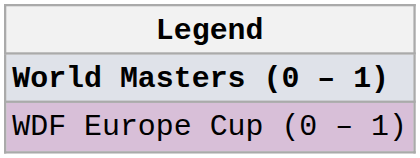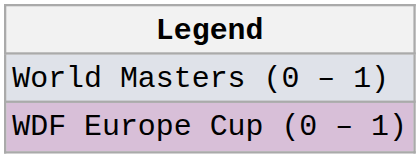(201, 78) bold -> (201, 78) normal
